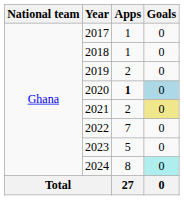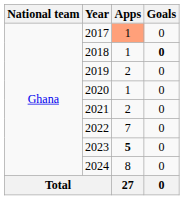(128, 33) no background -> (128, 33) lightsalmon background
(161, 52) normal -> (161, 52) bold
(128, 90) bold -> (128, 90) normal
(161, 90) lightblue background -> (161, 90) no background
(161, 109) khaki background -> (161, 109) no background
(128, 147) normal -> (128, 147) bold
(161, 166) paleturquoise background -> (161, 166) no background
